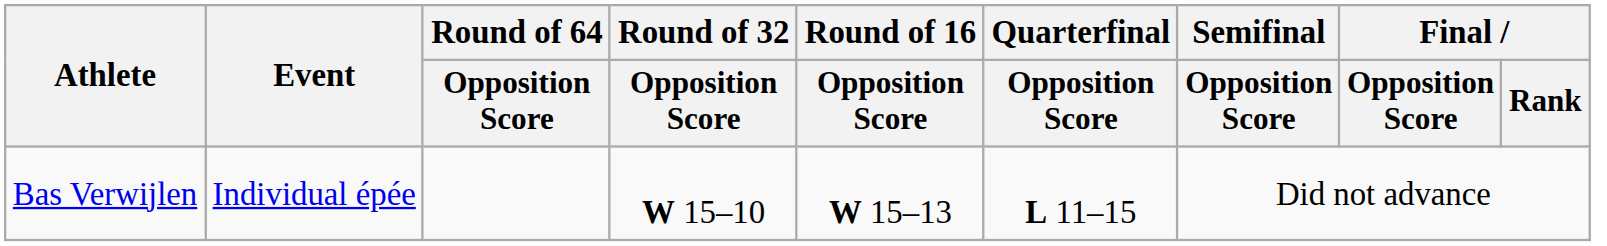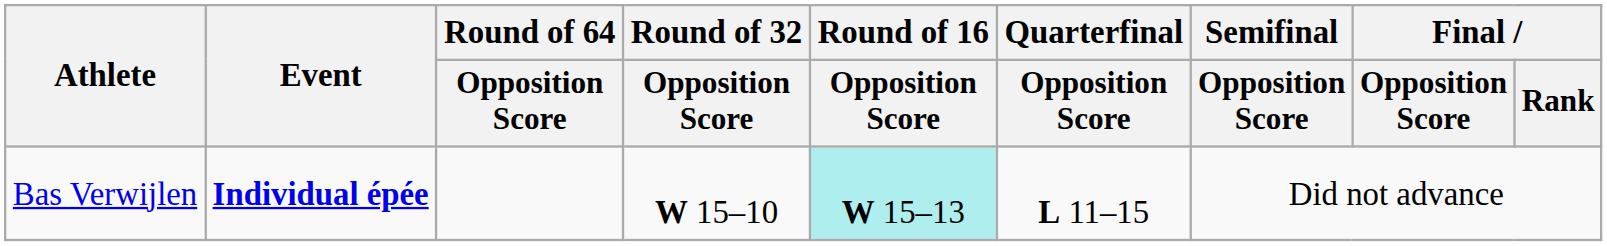(314, 193) normal -> (321, 193) bold
(890, 212) no background -> (903, 212) paleturquoise background
